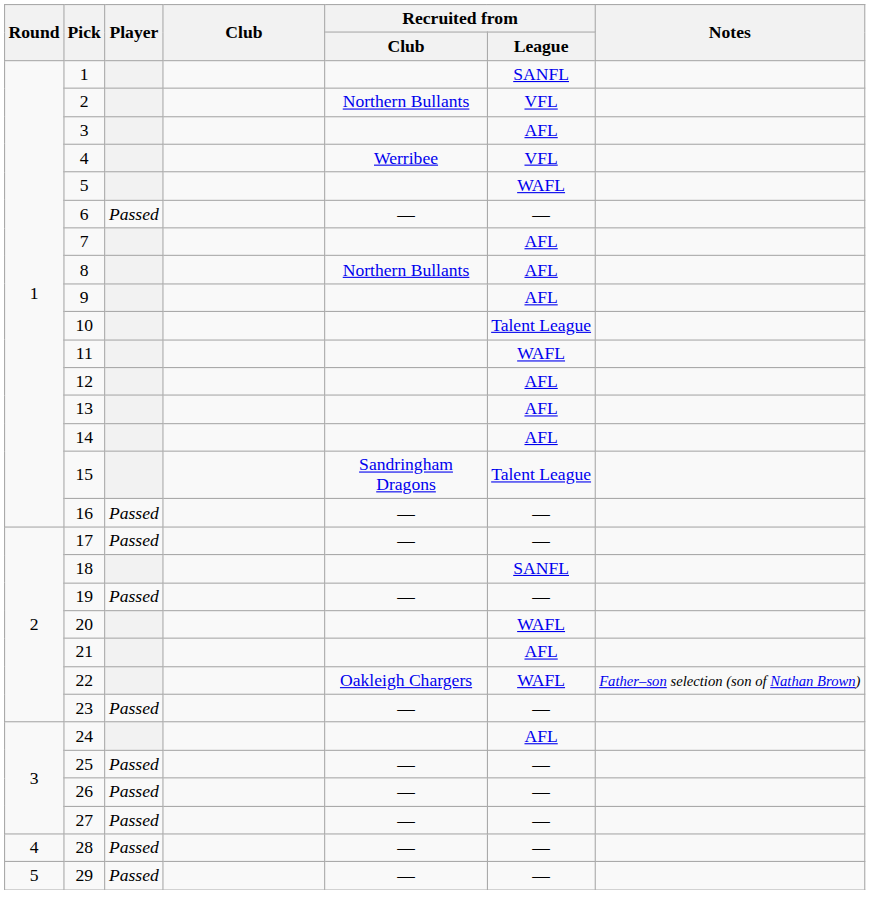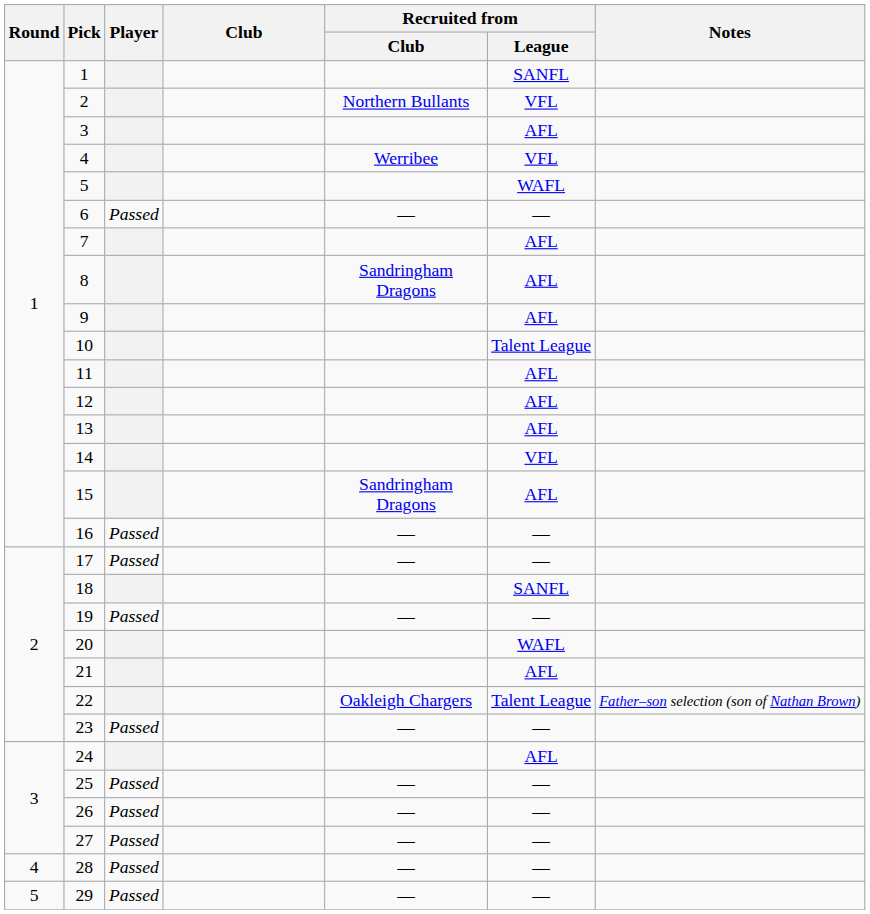(406, 269) Northern Bullants -> (406, 279) Sandringham Dragons
(541, 353) WAFL -> (541, 373) AFL
(541, 437) AFL -> (541, 456) VFL
(541, 474) Talent League -> (541, 494) AFL
(541, 680) WAFL -> (541, 700) Talent League
